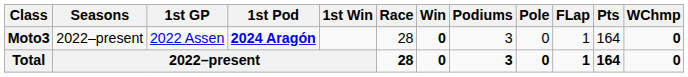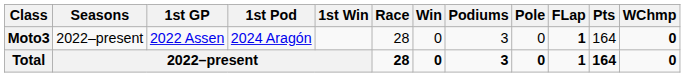(273, 38) bold -> (271, 38) normal
(442, 38) bold -> (438, 38) normal
(586, 38) normal -> (582, 38) bold
